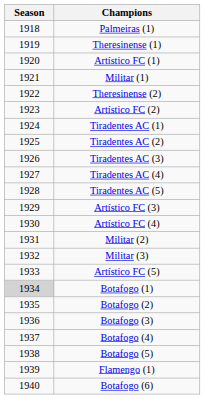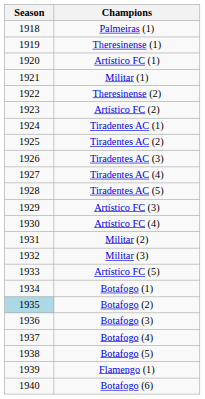(29, 288) lightgrey background -> (29, 288) no background
(29, 304) no background -> (29, 304) lightblue background
